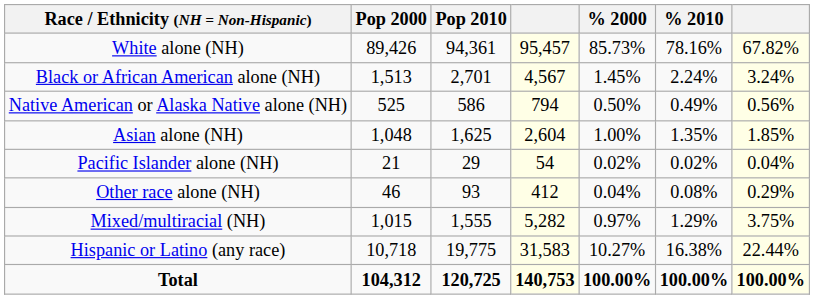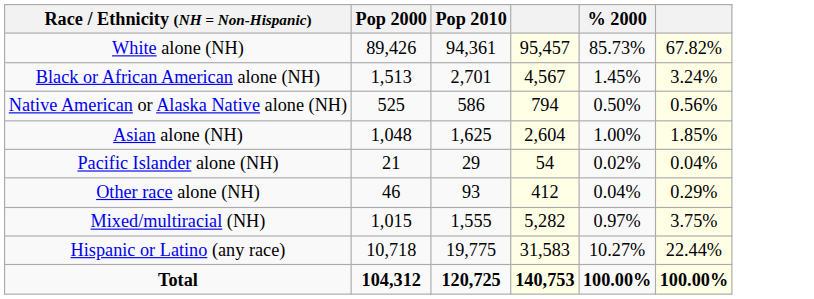- column: (694, 18)
